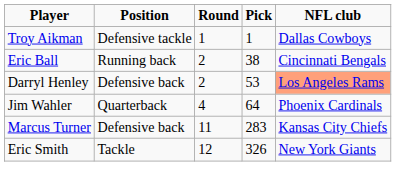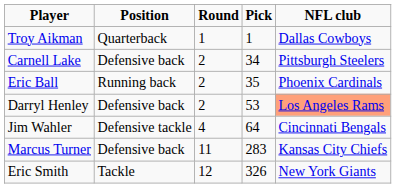(145, 37) Defensive tackle -> (132, 37) Quarterback
+ row: (44, 60)
(252, 60) 38 -> (252, 82) 35
(332, 60) Cincinnati Bengals -> (330, 82) Phoenix Cardinals
(132, 104) Quarterback -> (145, 127) Defensive tackle
(330, 104) Phoenix Cardinals -> (332, 127) Cincinnati Bengals
